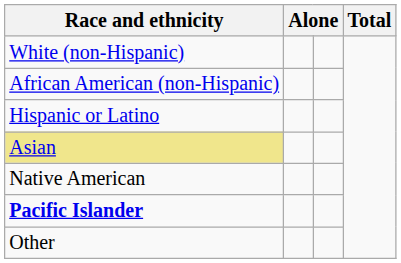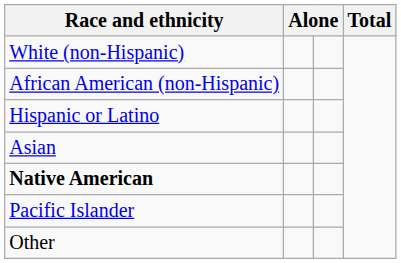(33, 147) khaki background -> (33, 147) no background
(77, 178) normal -> (81, 178) bold
(76, 210) bold -> (72, 210) normal
